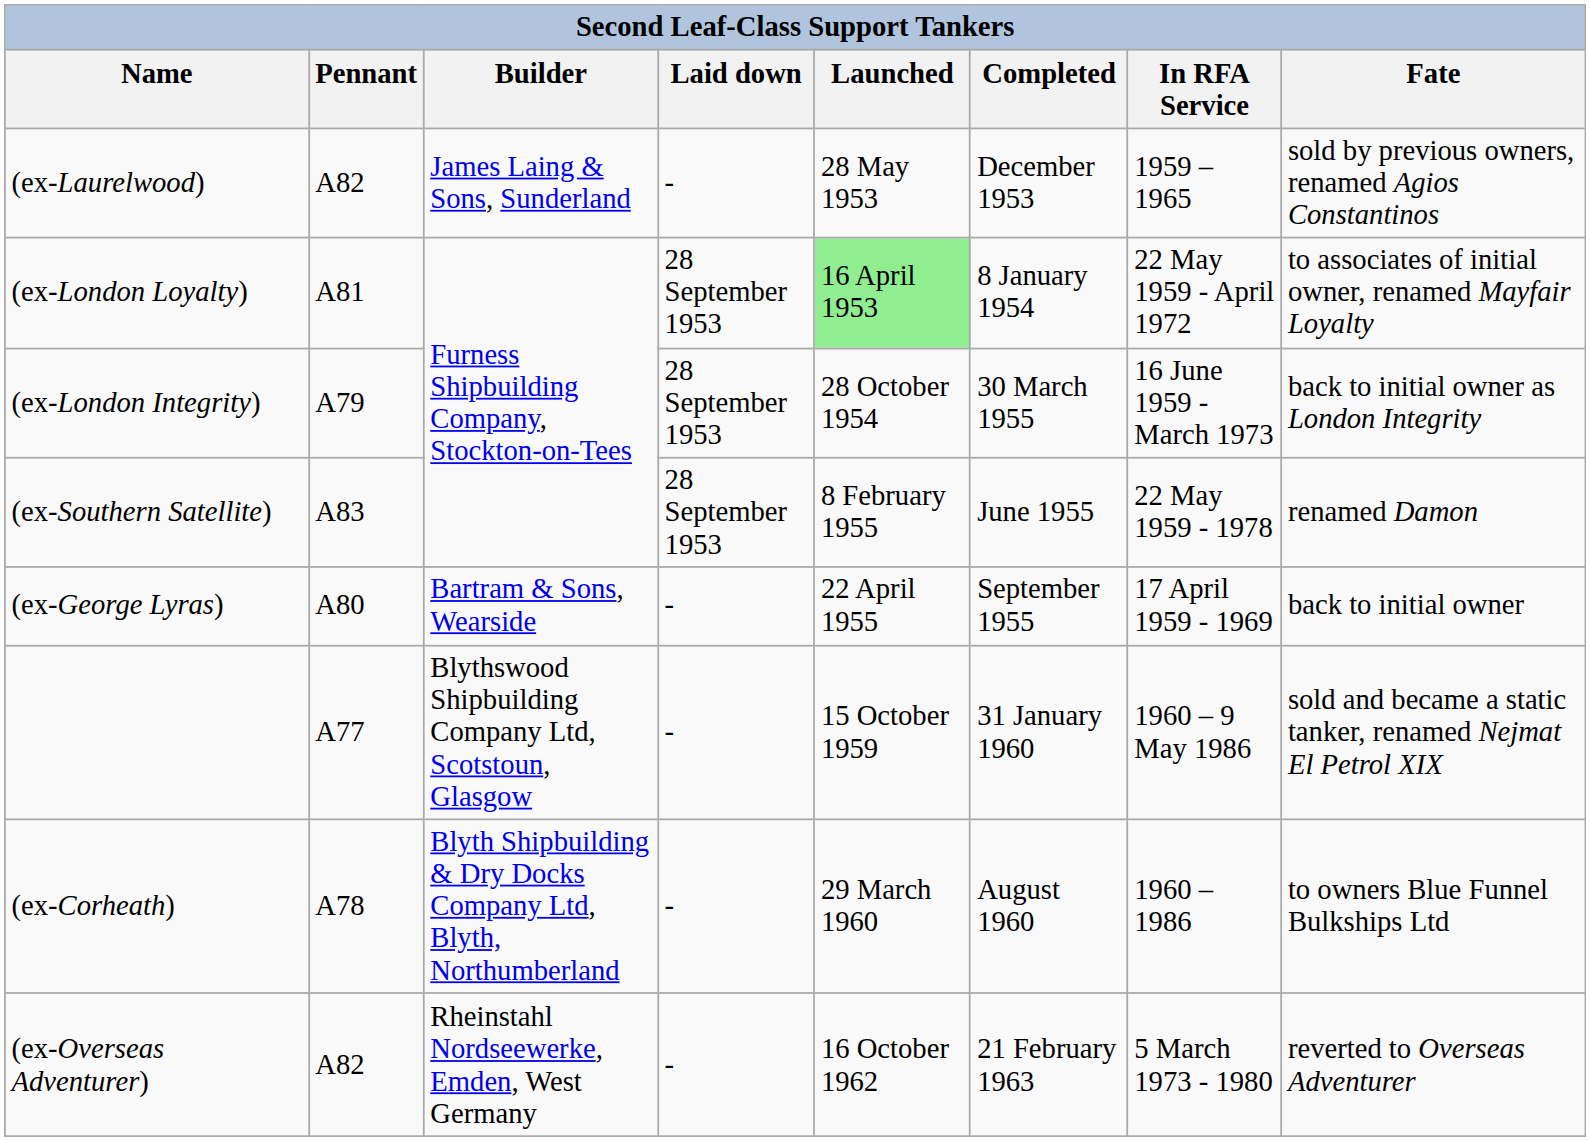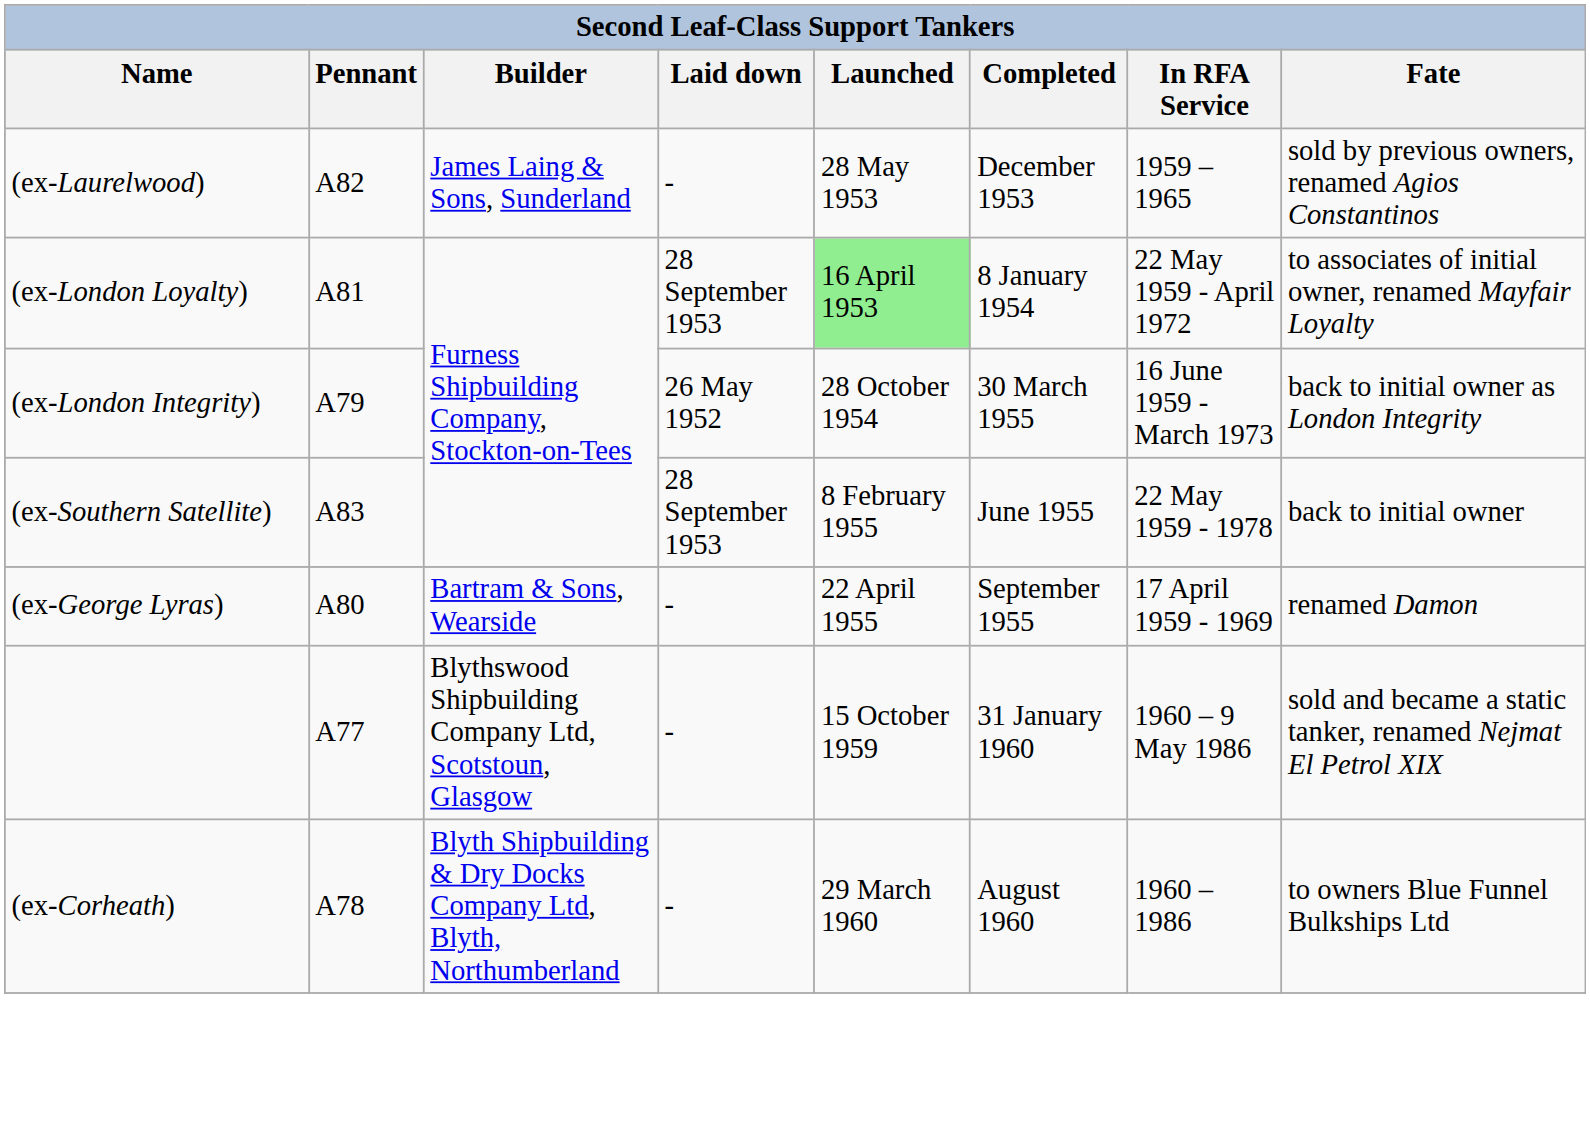(726, 402) 28 September 1953 -> (709, 402) 26 May 1952
(1383, 512) renamed Damon -> (1406, 512) back to initial owner
(1406, 605) back to initial owner -> (1383, 605) renamed Damon
- row: (88, 1064)
